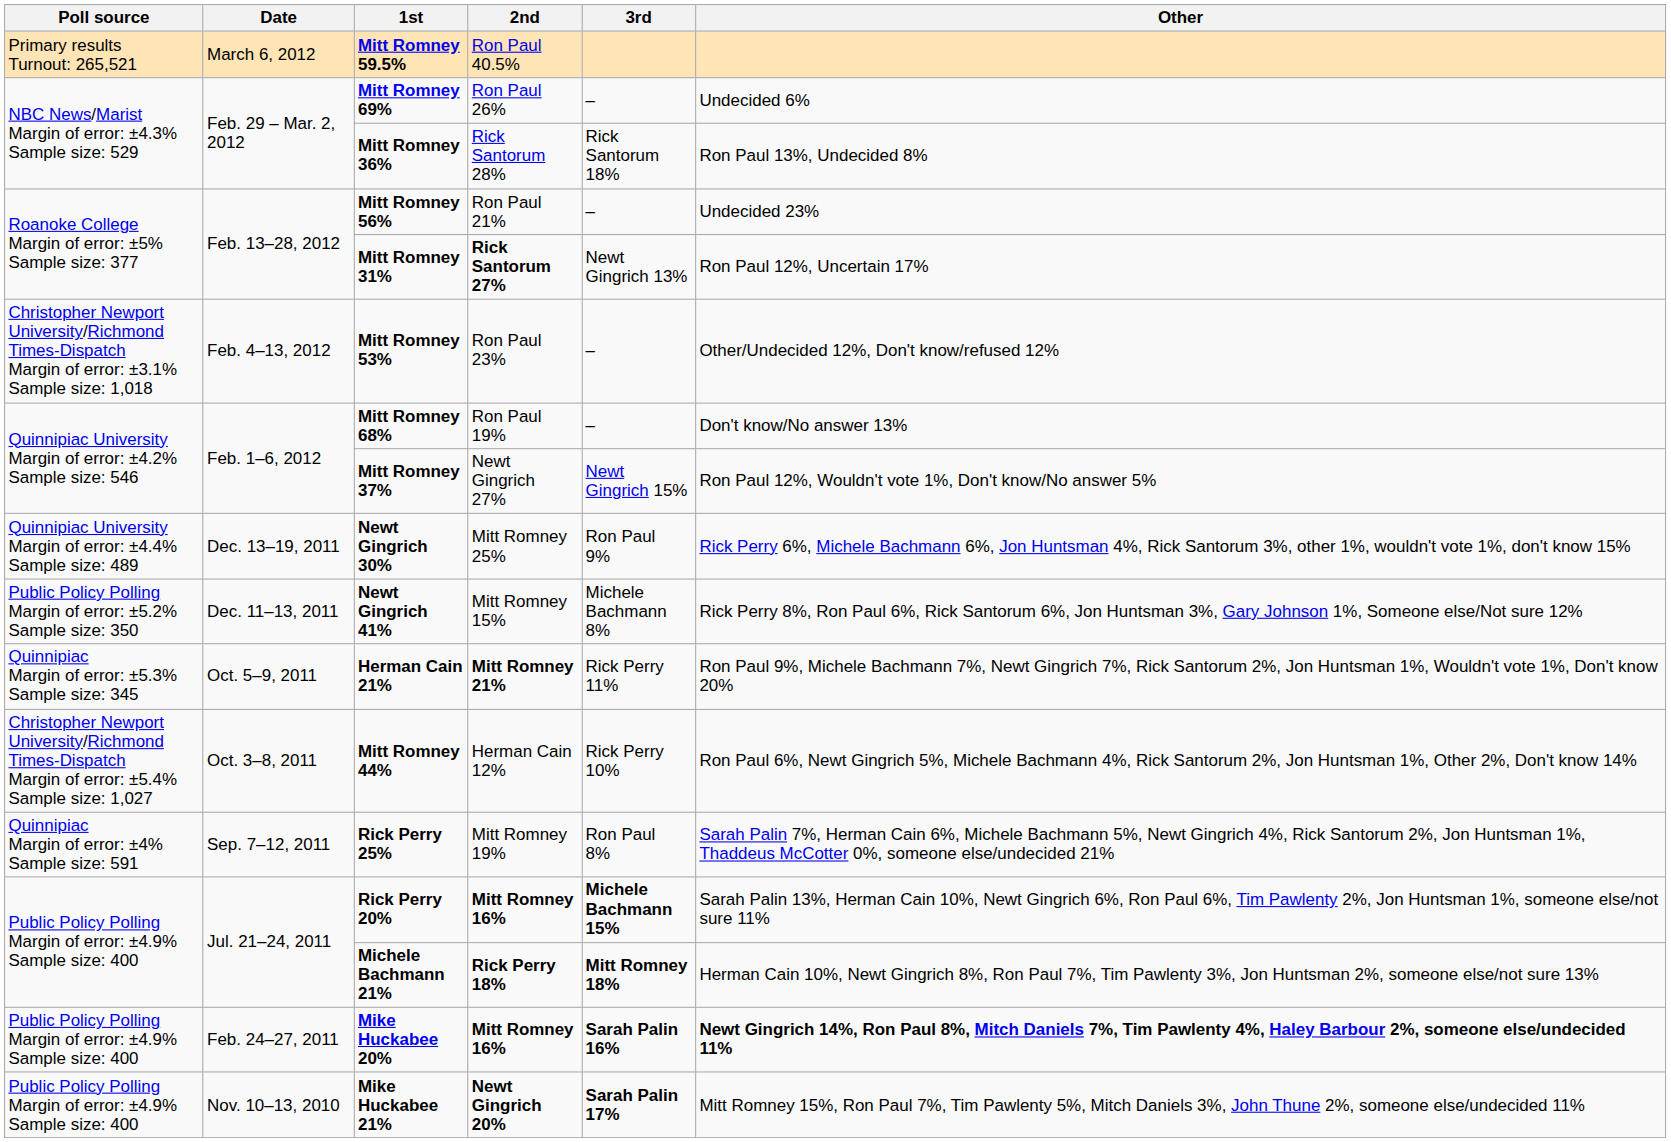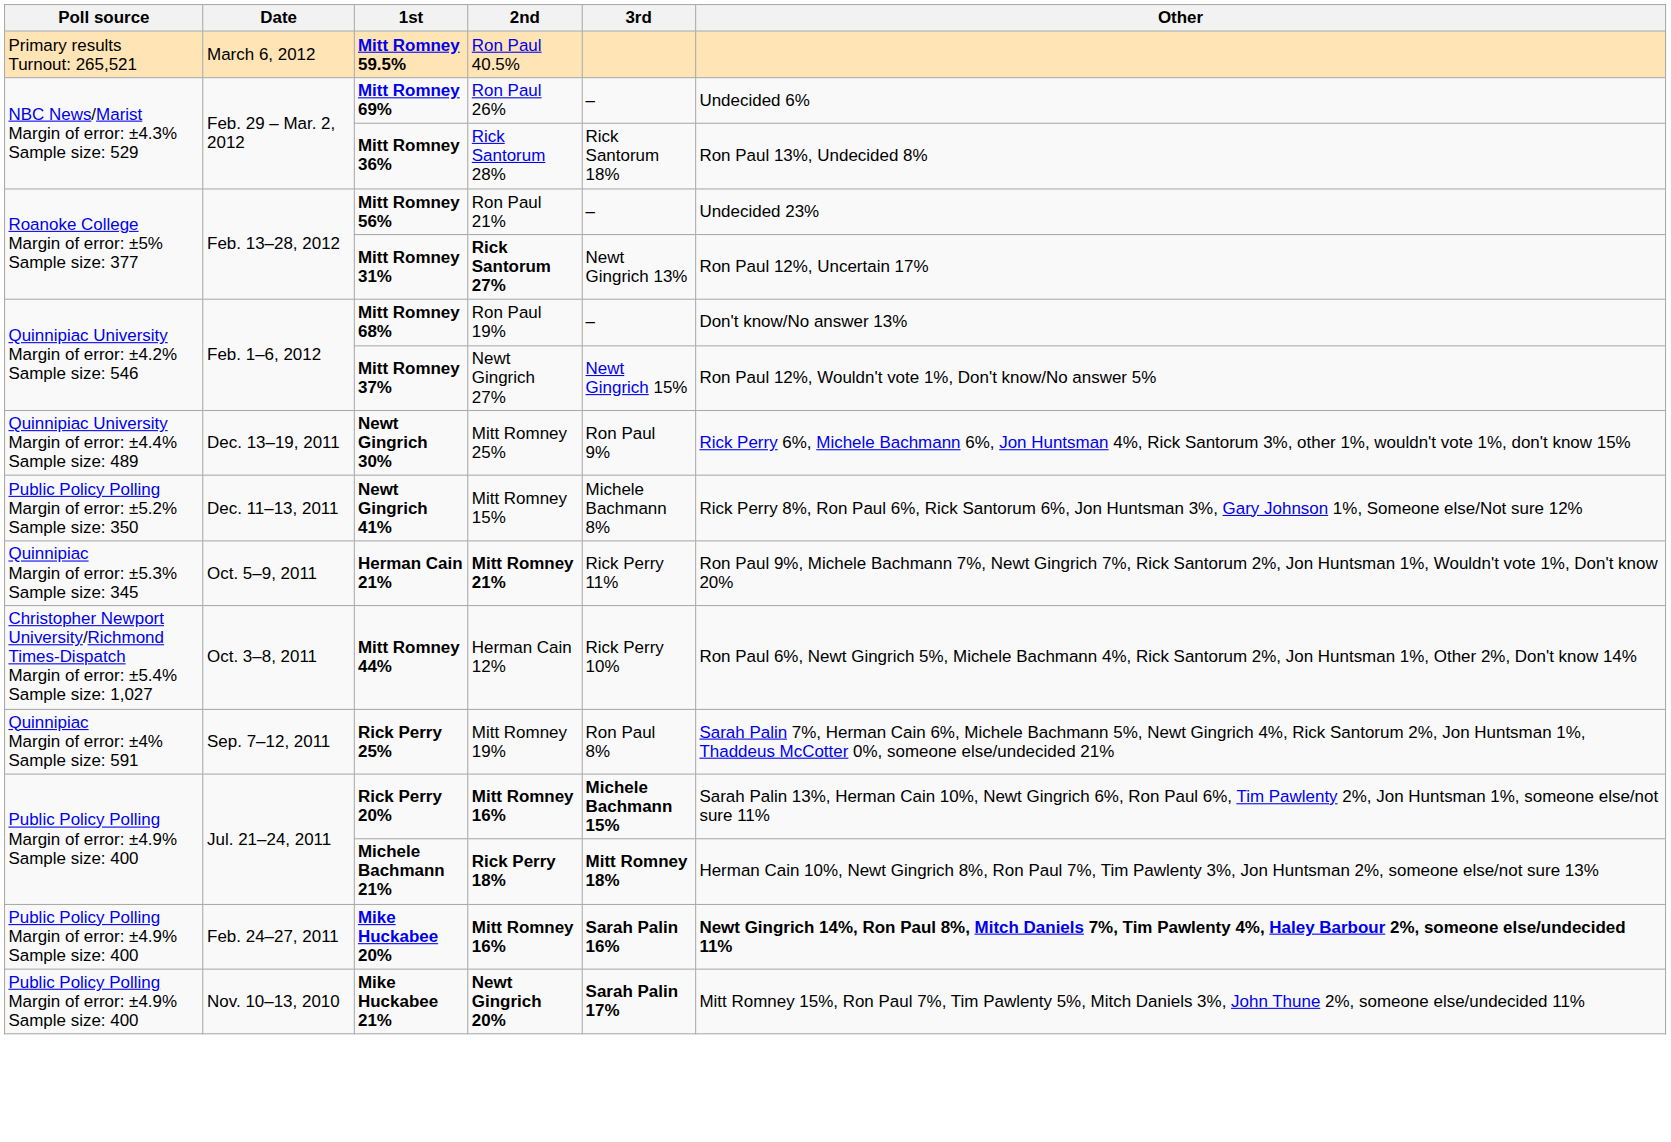- row: (409, 351)
